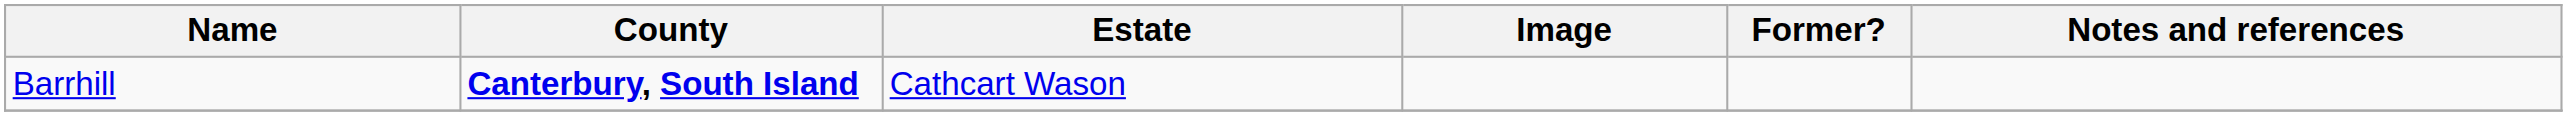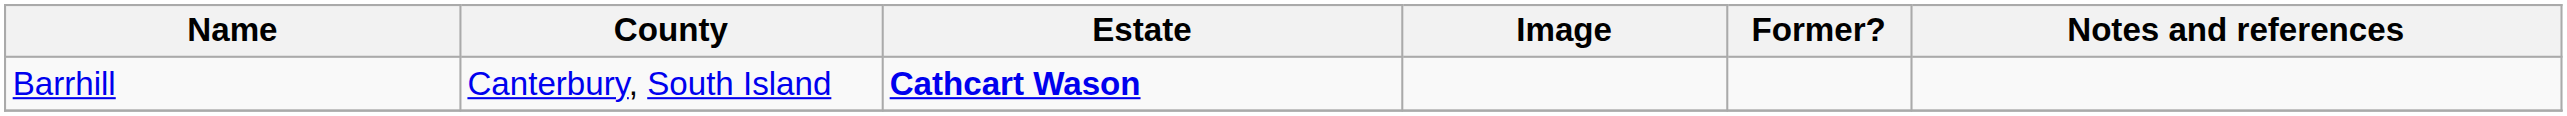(663, 83) bold -> (649, 83) normal
(1008, 83) normal -> (1015, 83) bold
